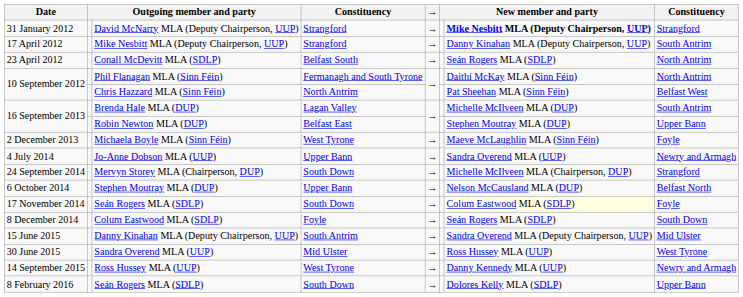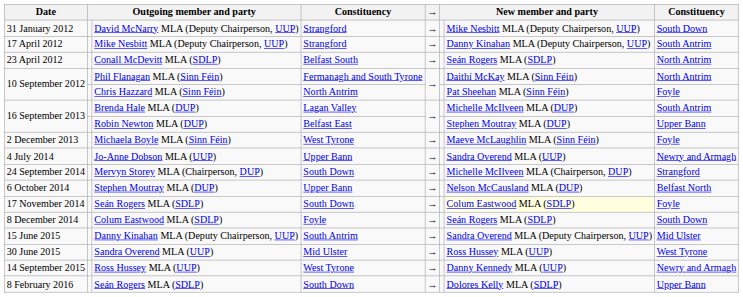(549, 28) bold -> (543, 28) normal
(678, 28) Strangford -> (682, 28) South Down
(682, 92) Belfast West -> (668, 92) Foyle
